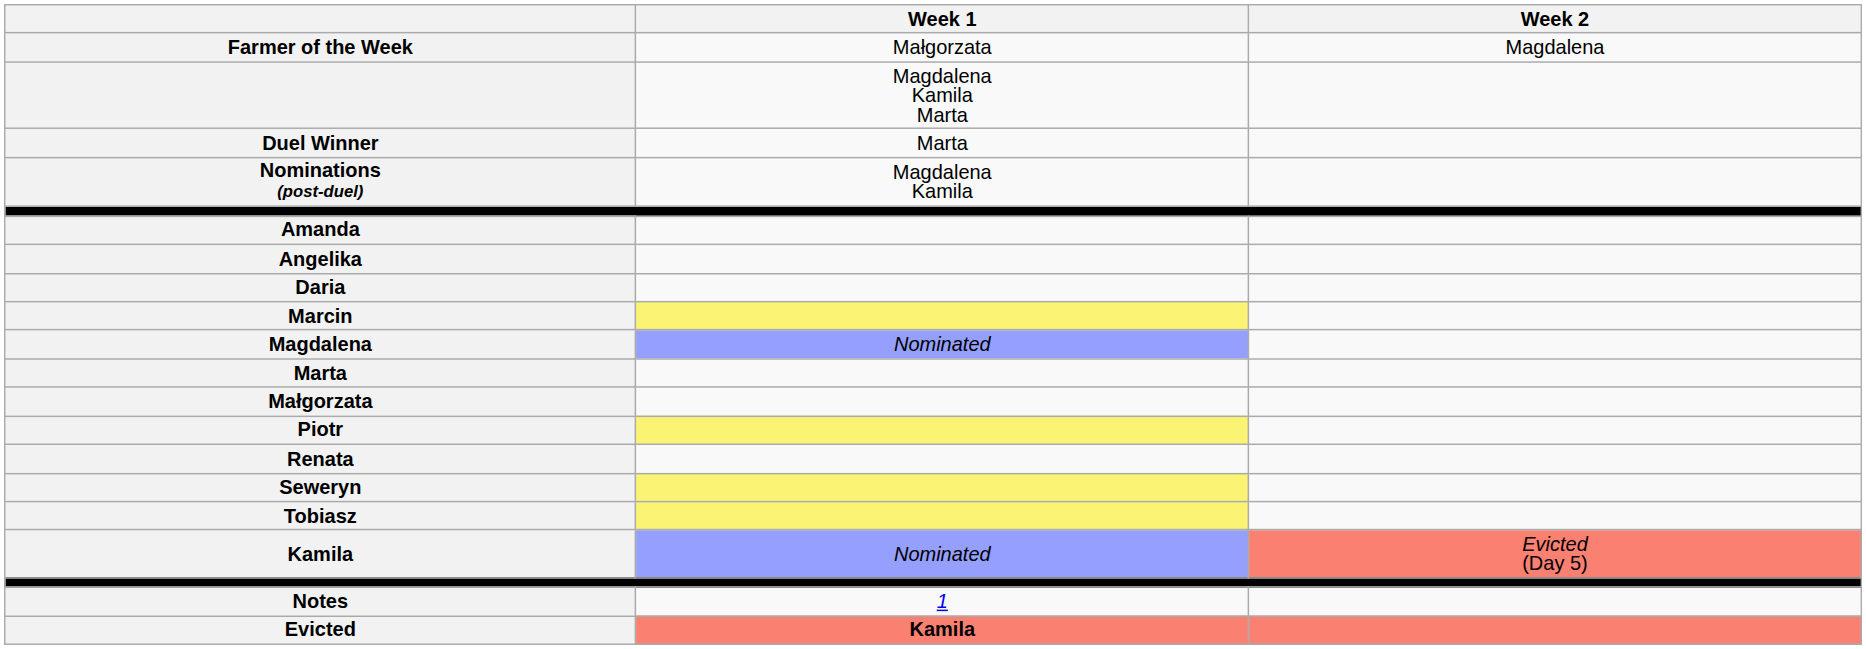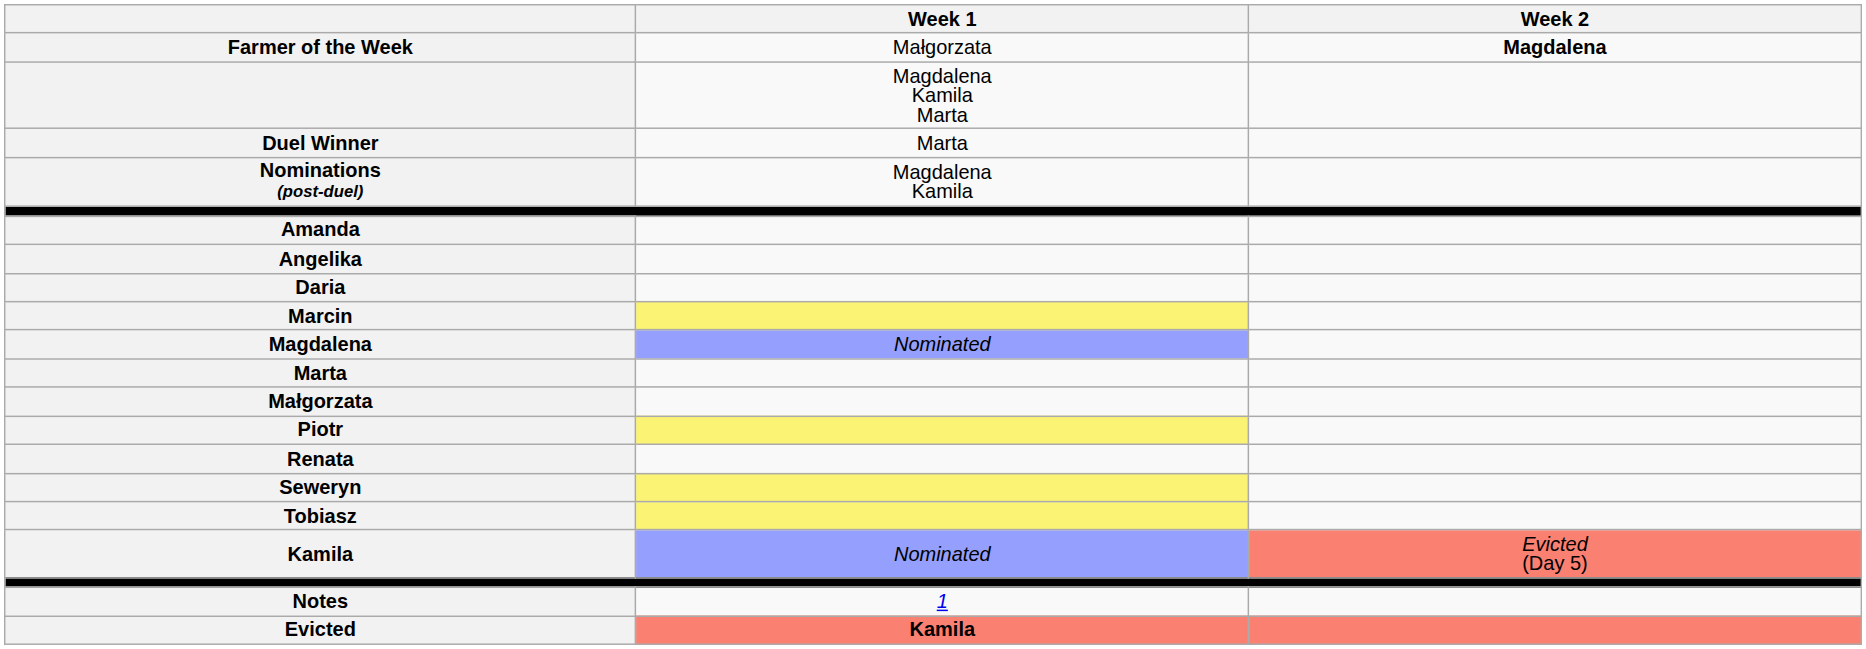(1555, 47) normal -> (1555, 47) bold
